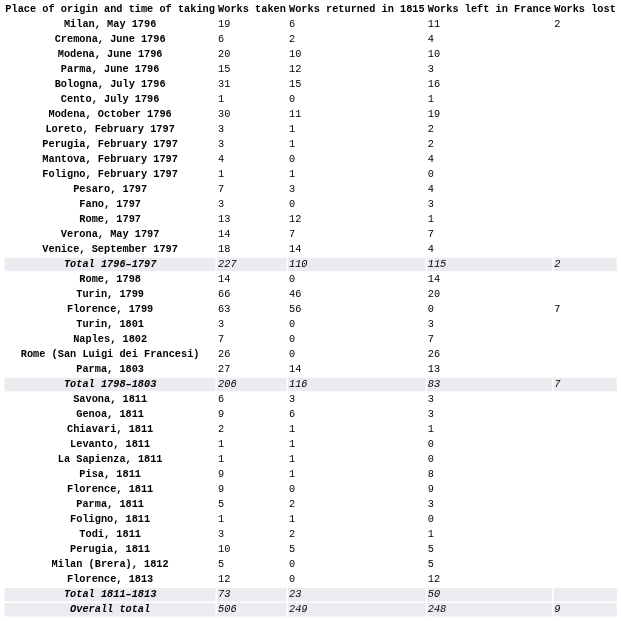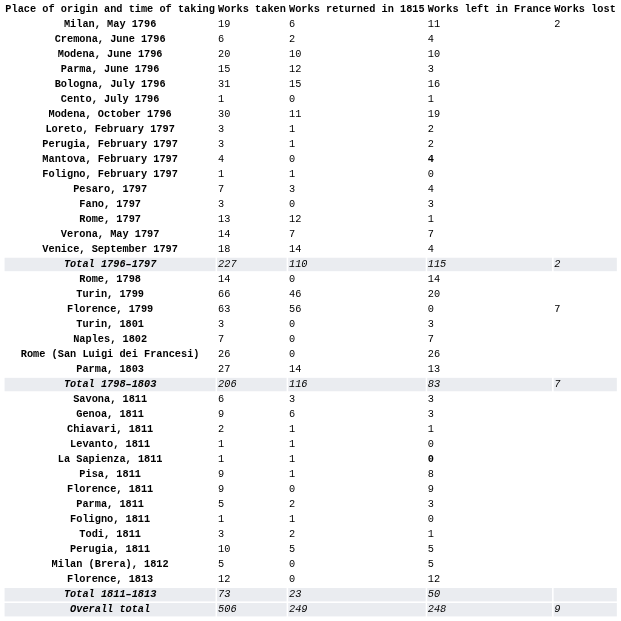(431, 159) normal -> (431, 159) bold
(431, 460) normal -> (431, 460) bold
